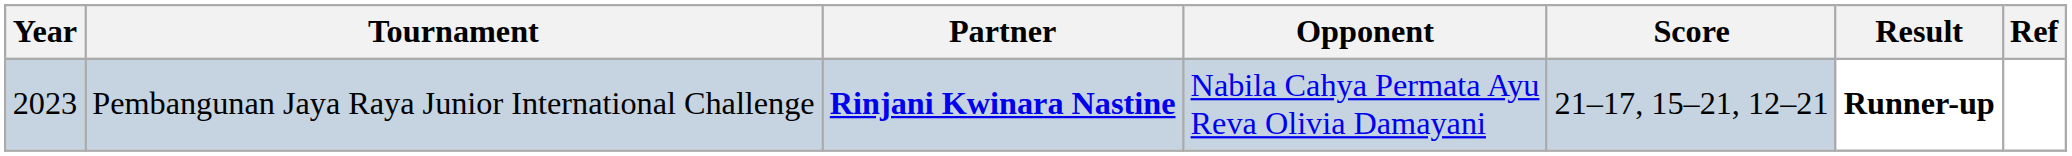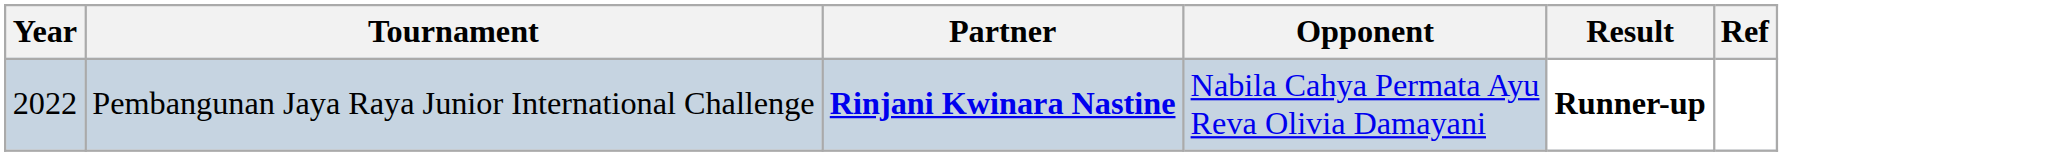- column: (1692, 31)
(45, 103) 2023 -> (45, 103) 2022
